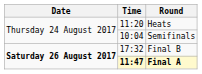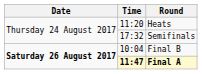(132, 37) 10:04 -> (132, 37) 17:32
(132, 50) 17:32 -> (132, 50) 10:04
